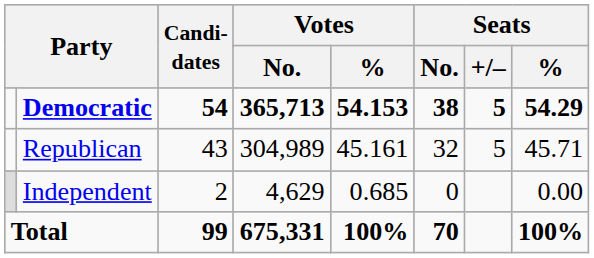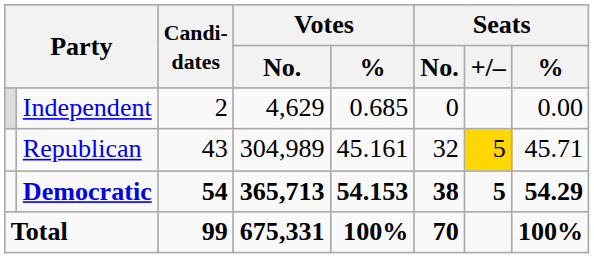rows swapped: (87, 107) <-> (87, 190)
(499, 149) no background -> (499, 149) gold background
